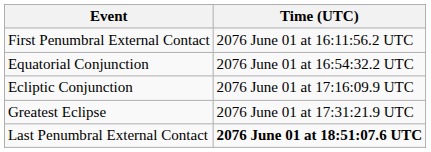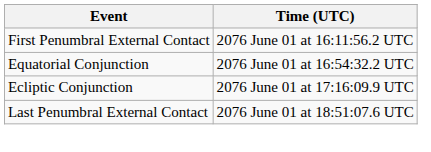- row: (57, 111)
(319, 135) bold -> (315, 111) normal
